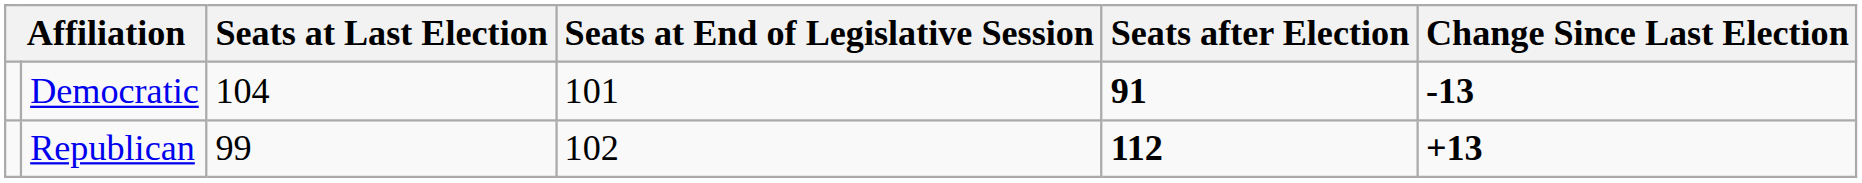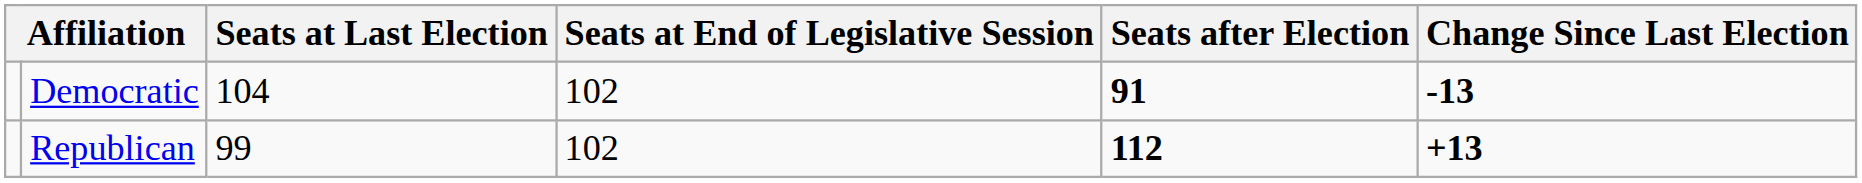(592, 90) 101 -> (592, 90) 102
